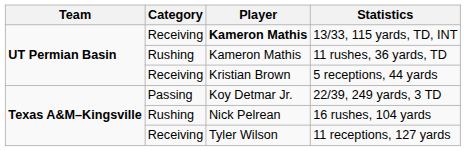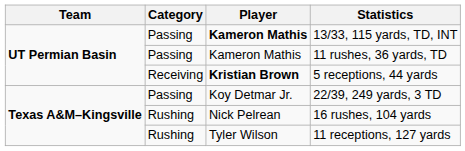(175, 35) Receiving -> (170, 35) Passing
(171, 55) Rushing -> (170, 55) Passing
(250, 75) normal -> (254, 75) bold
(175, 135) Receiving -> (171, 135) Rushing
